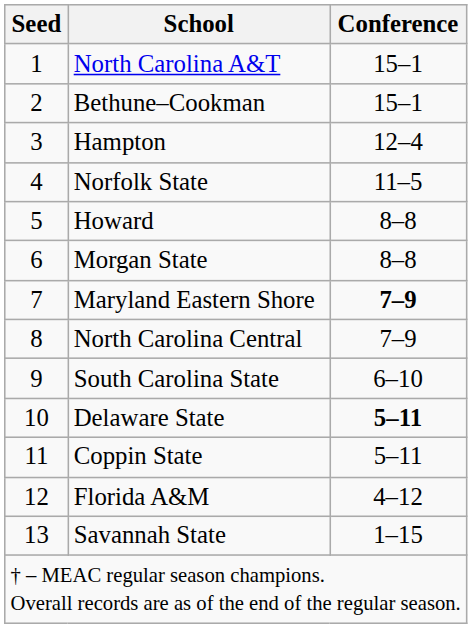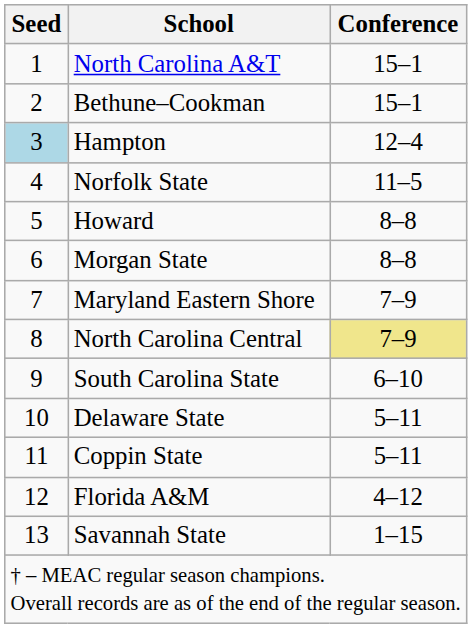(36, 142) no background -> (36, 142) lightblue background
(398, 299) bold -> (398, 299) normal
(398, 338) no background -> (398, 338) khaki background
(398, 417) bold -> (398, 417) normal
